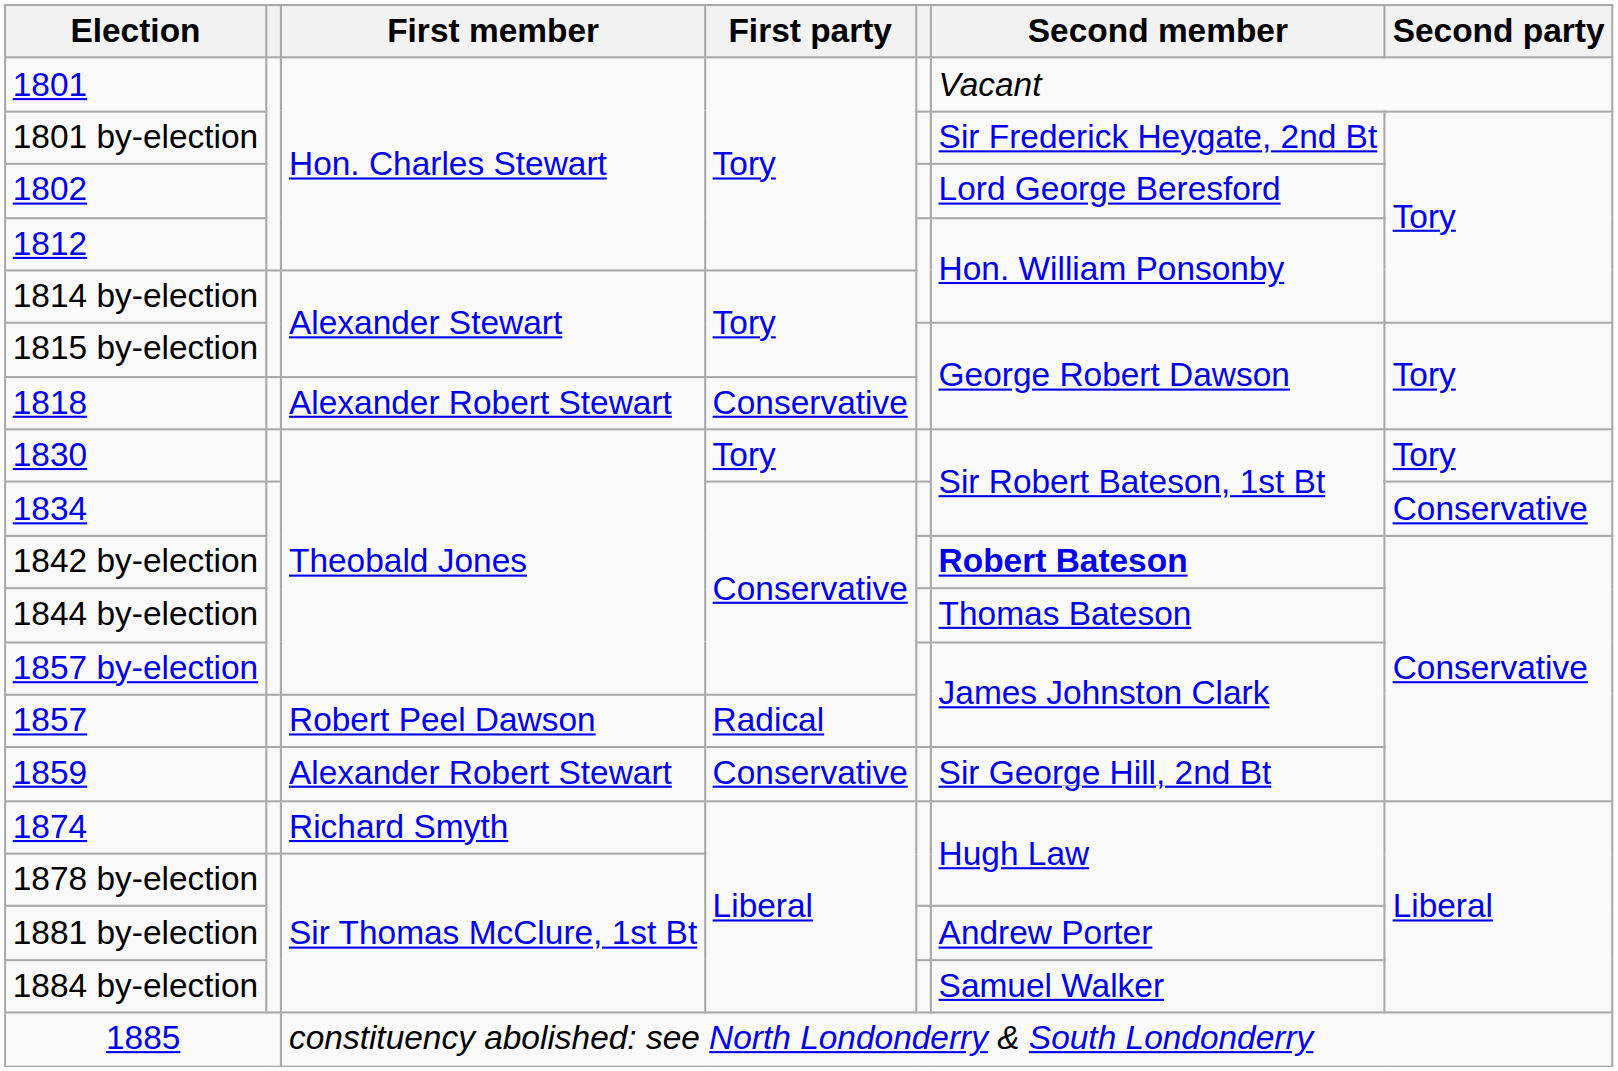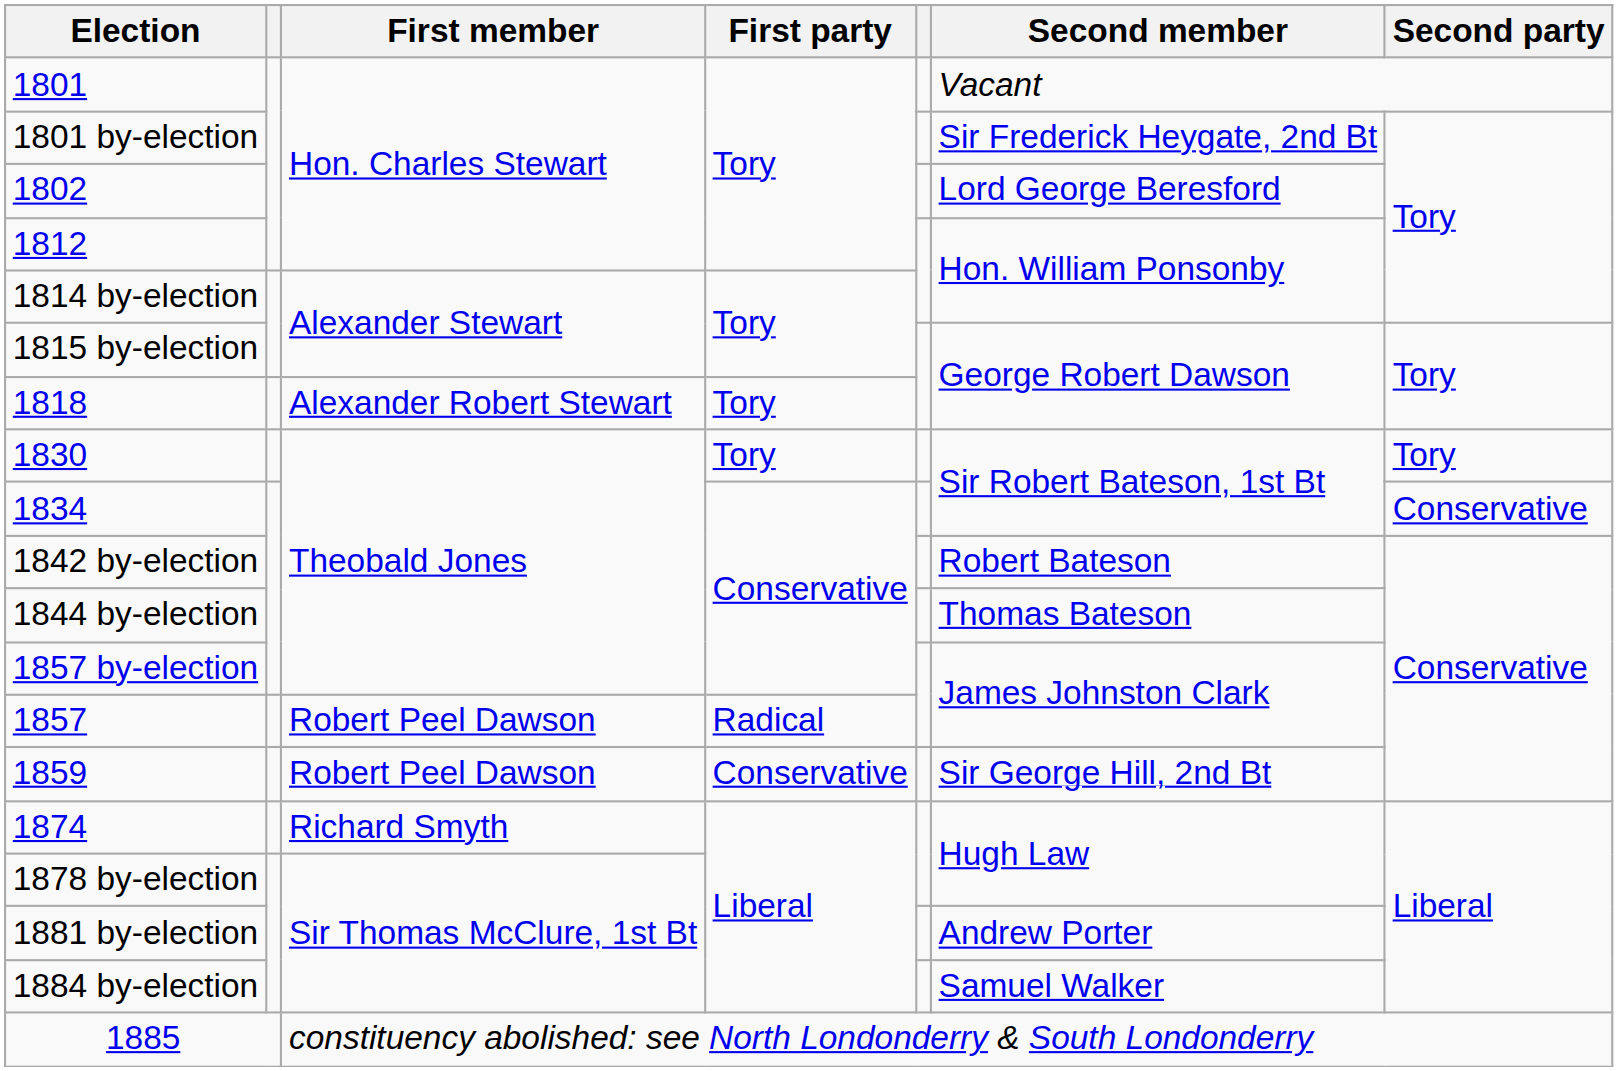(810, 402) Conservative -> (744, 402) Tory
(1063, 561) bold -> (1055, 561) normal
(480, 773) Alexander Robert Stewart -> (442, 773) Robert Peel Dawson
